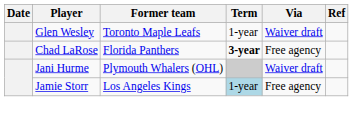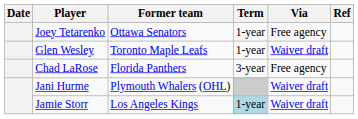+ row: (70, 31)
(244, 50) bold -> (250, 68) normal
(293, 86) Free agency -> (299, 104) Waiver draft
